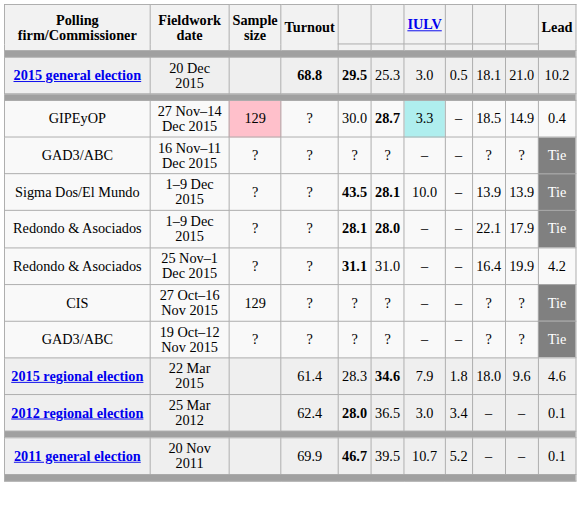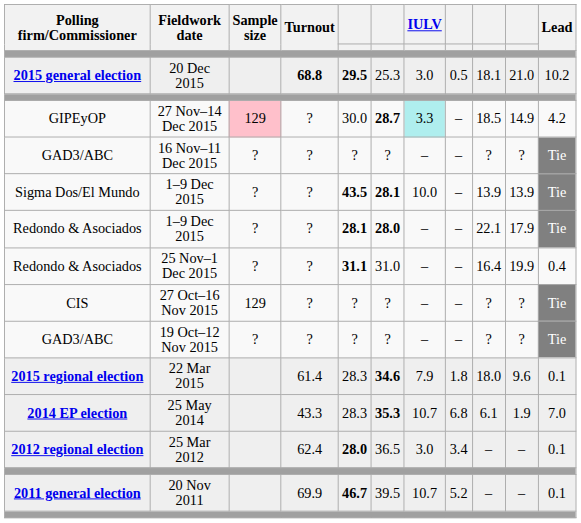(557, 119) 0.4 -> (557, 119) 4.2
(557, 266) 4.2 -> (557, 266) 0.4
(557, 376) 4.6 -> (557, 376) 0.1
+ row: (77, 412)
